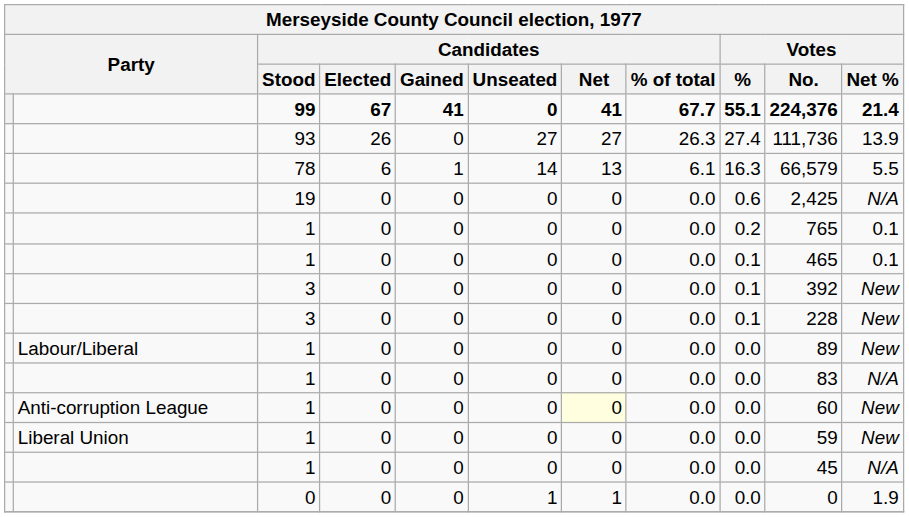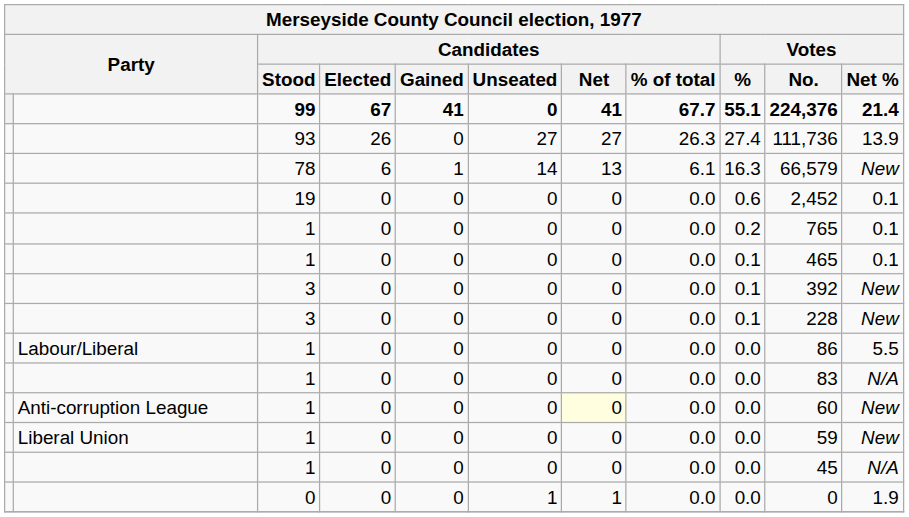(886, 169) 5.5 -> (880, 169) New
(814, 199) 2,425 -> (814, 199) 2,452
(883, 199) N/A -> (886, 199) 0.1
(827, 348) 89 -> (827, 348) 86
(880, 348) New -> (886, 348) 5.5
